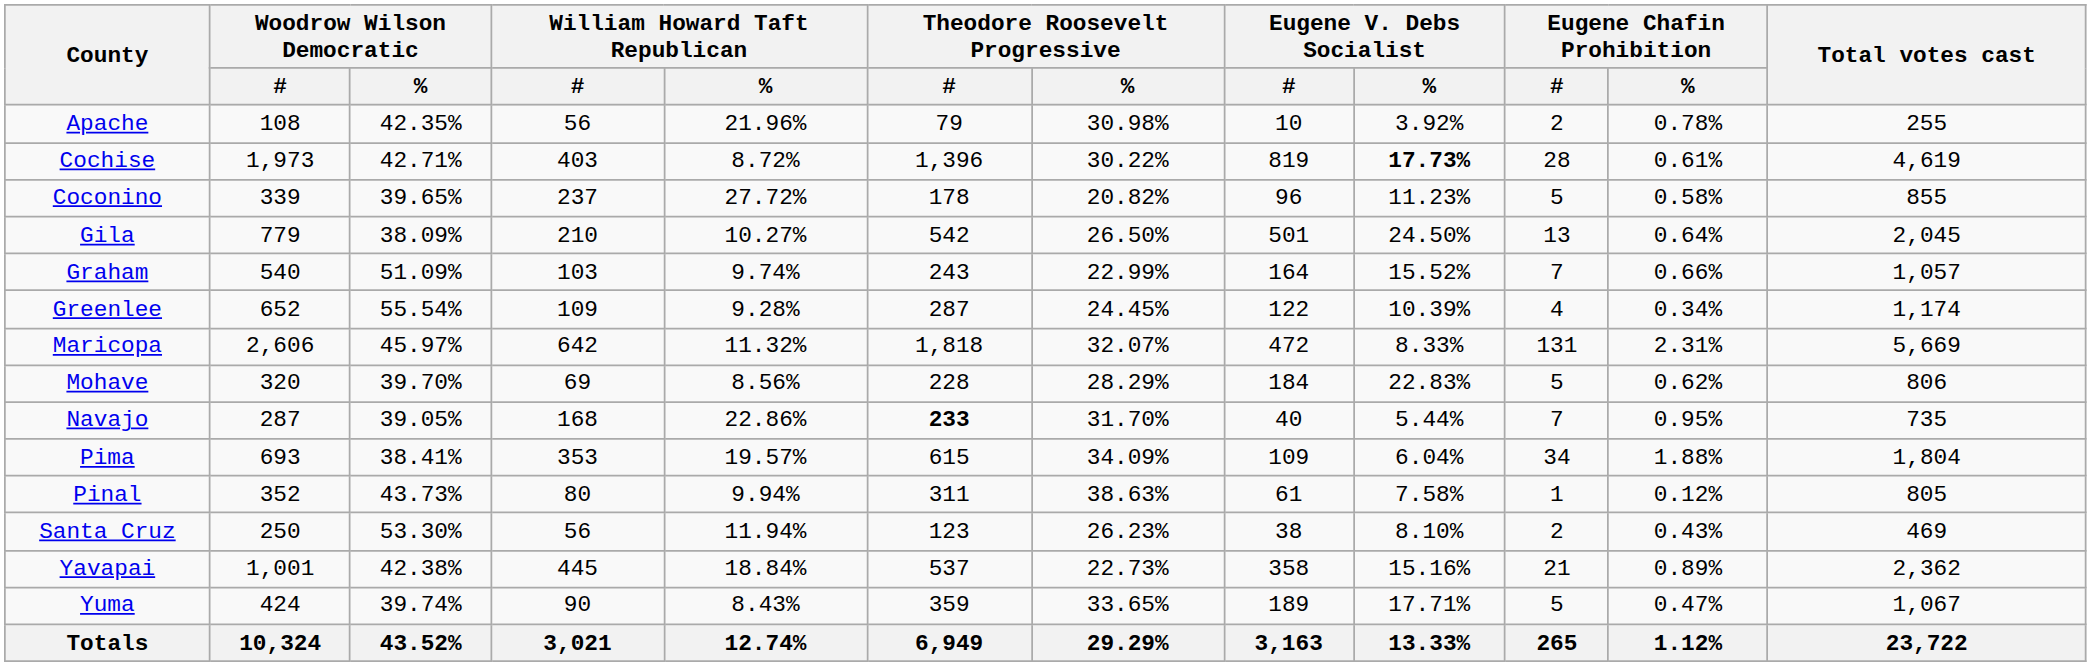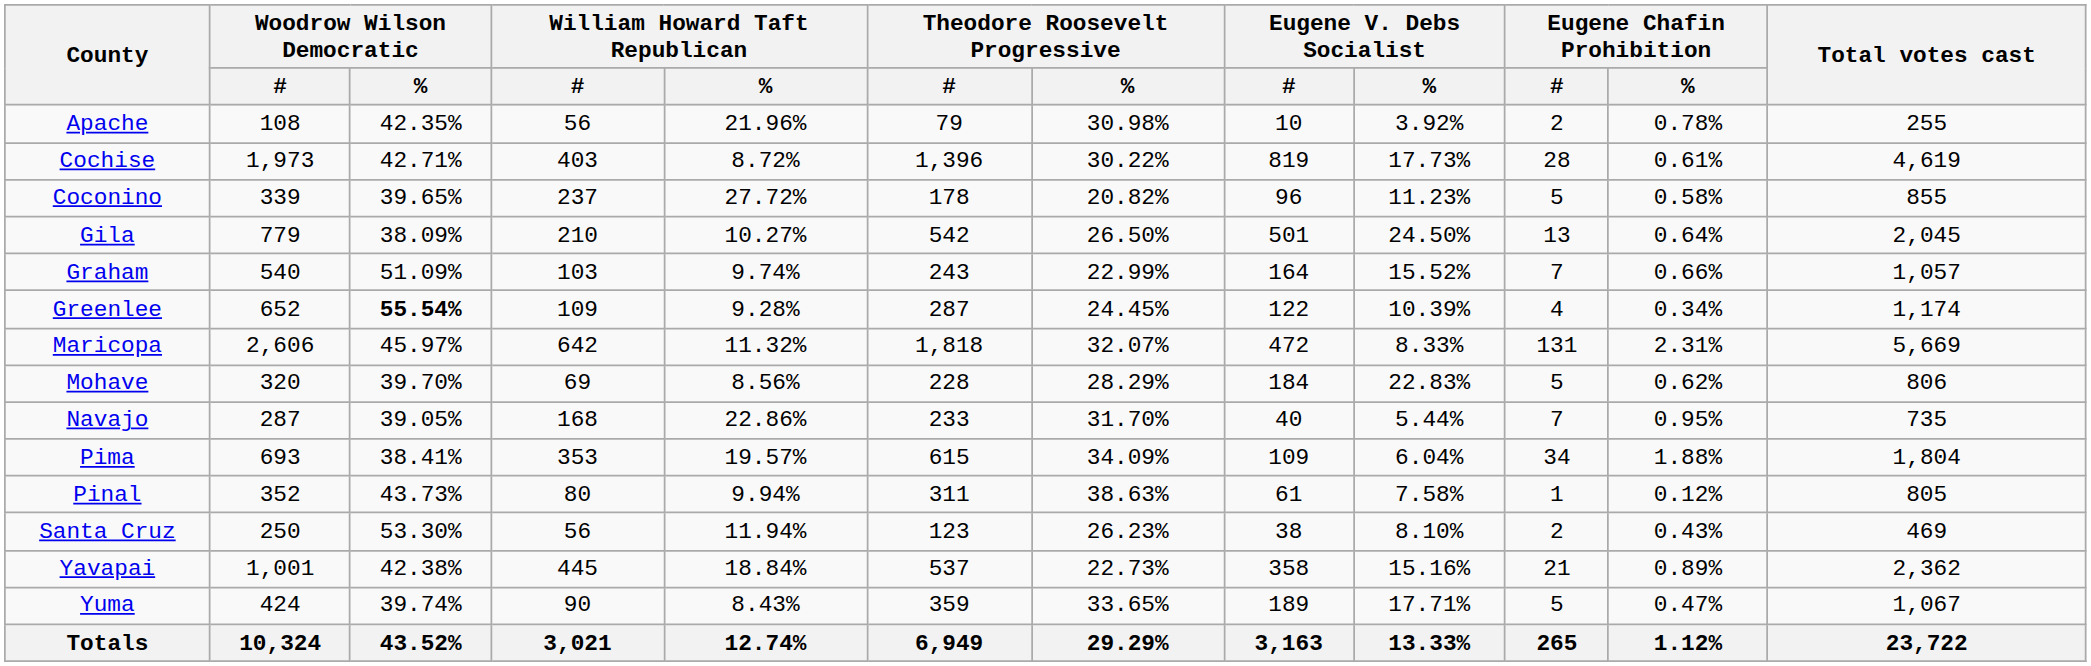(1429, 161) bold -> (1429, 161) normal
(421, 309) normal -> (421, 309) bold
(949, 420) bold -> (949, 420) normal
